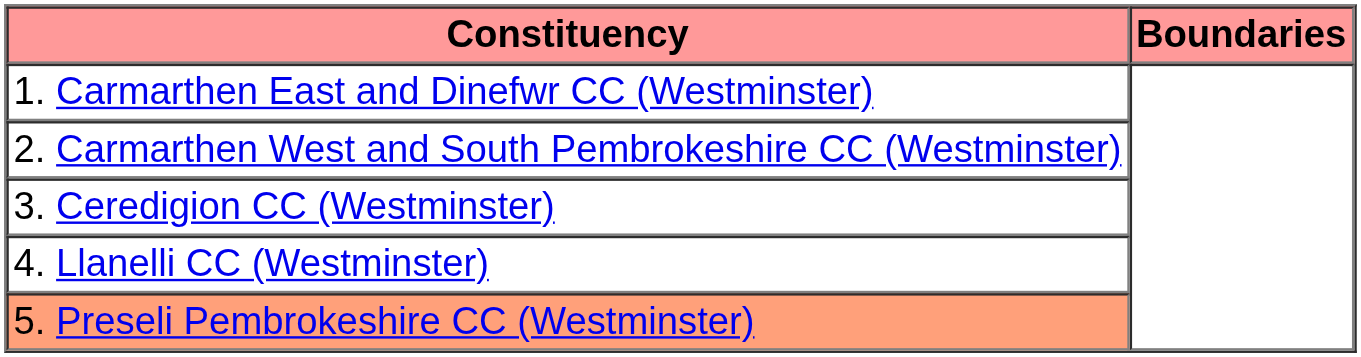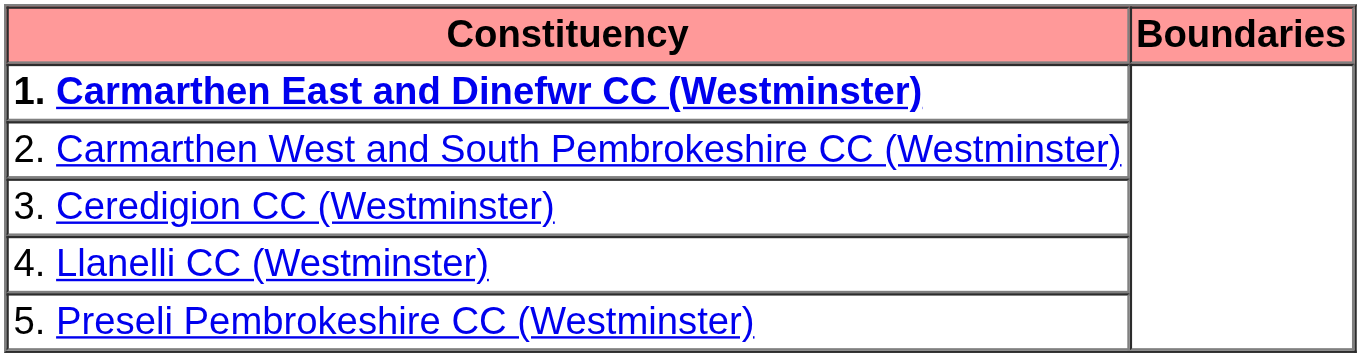(444, 91) normal -> (468, 91) bold
(384, 321) lightsalmon background -> (384, 321) no background
